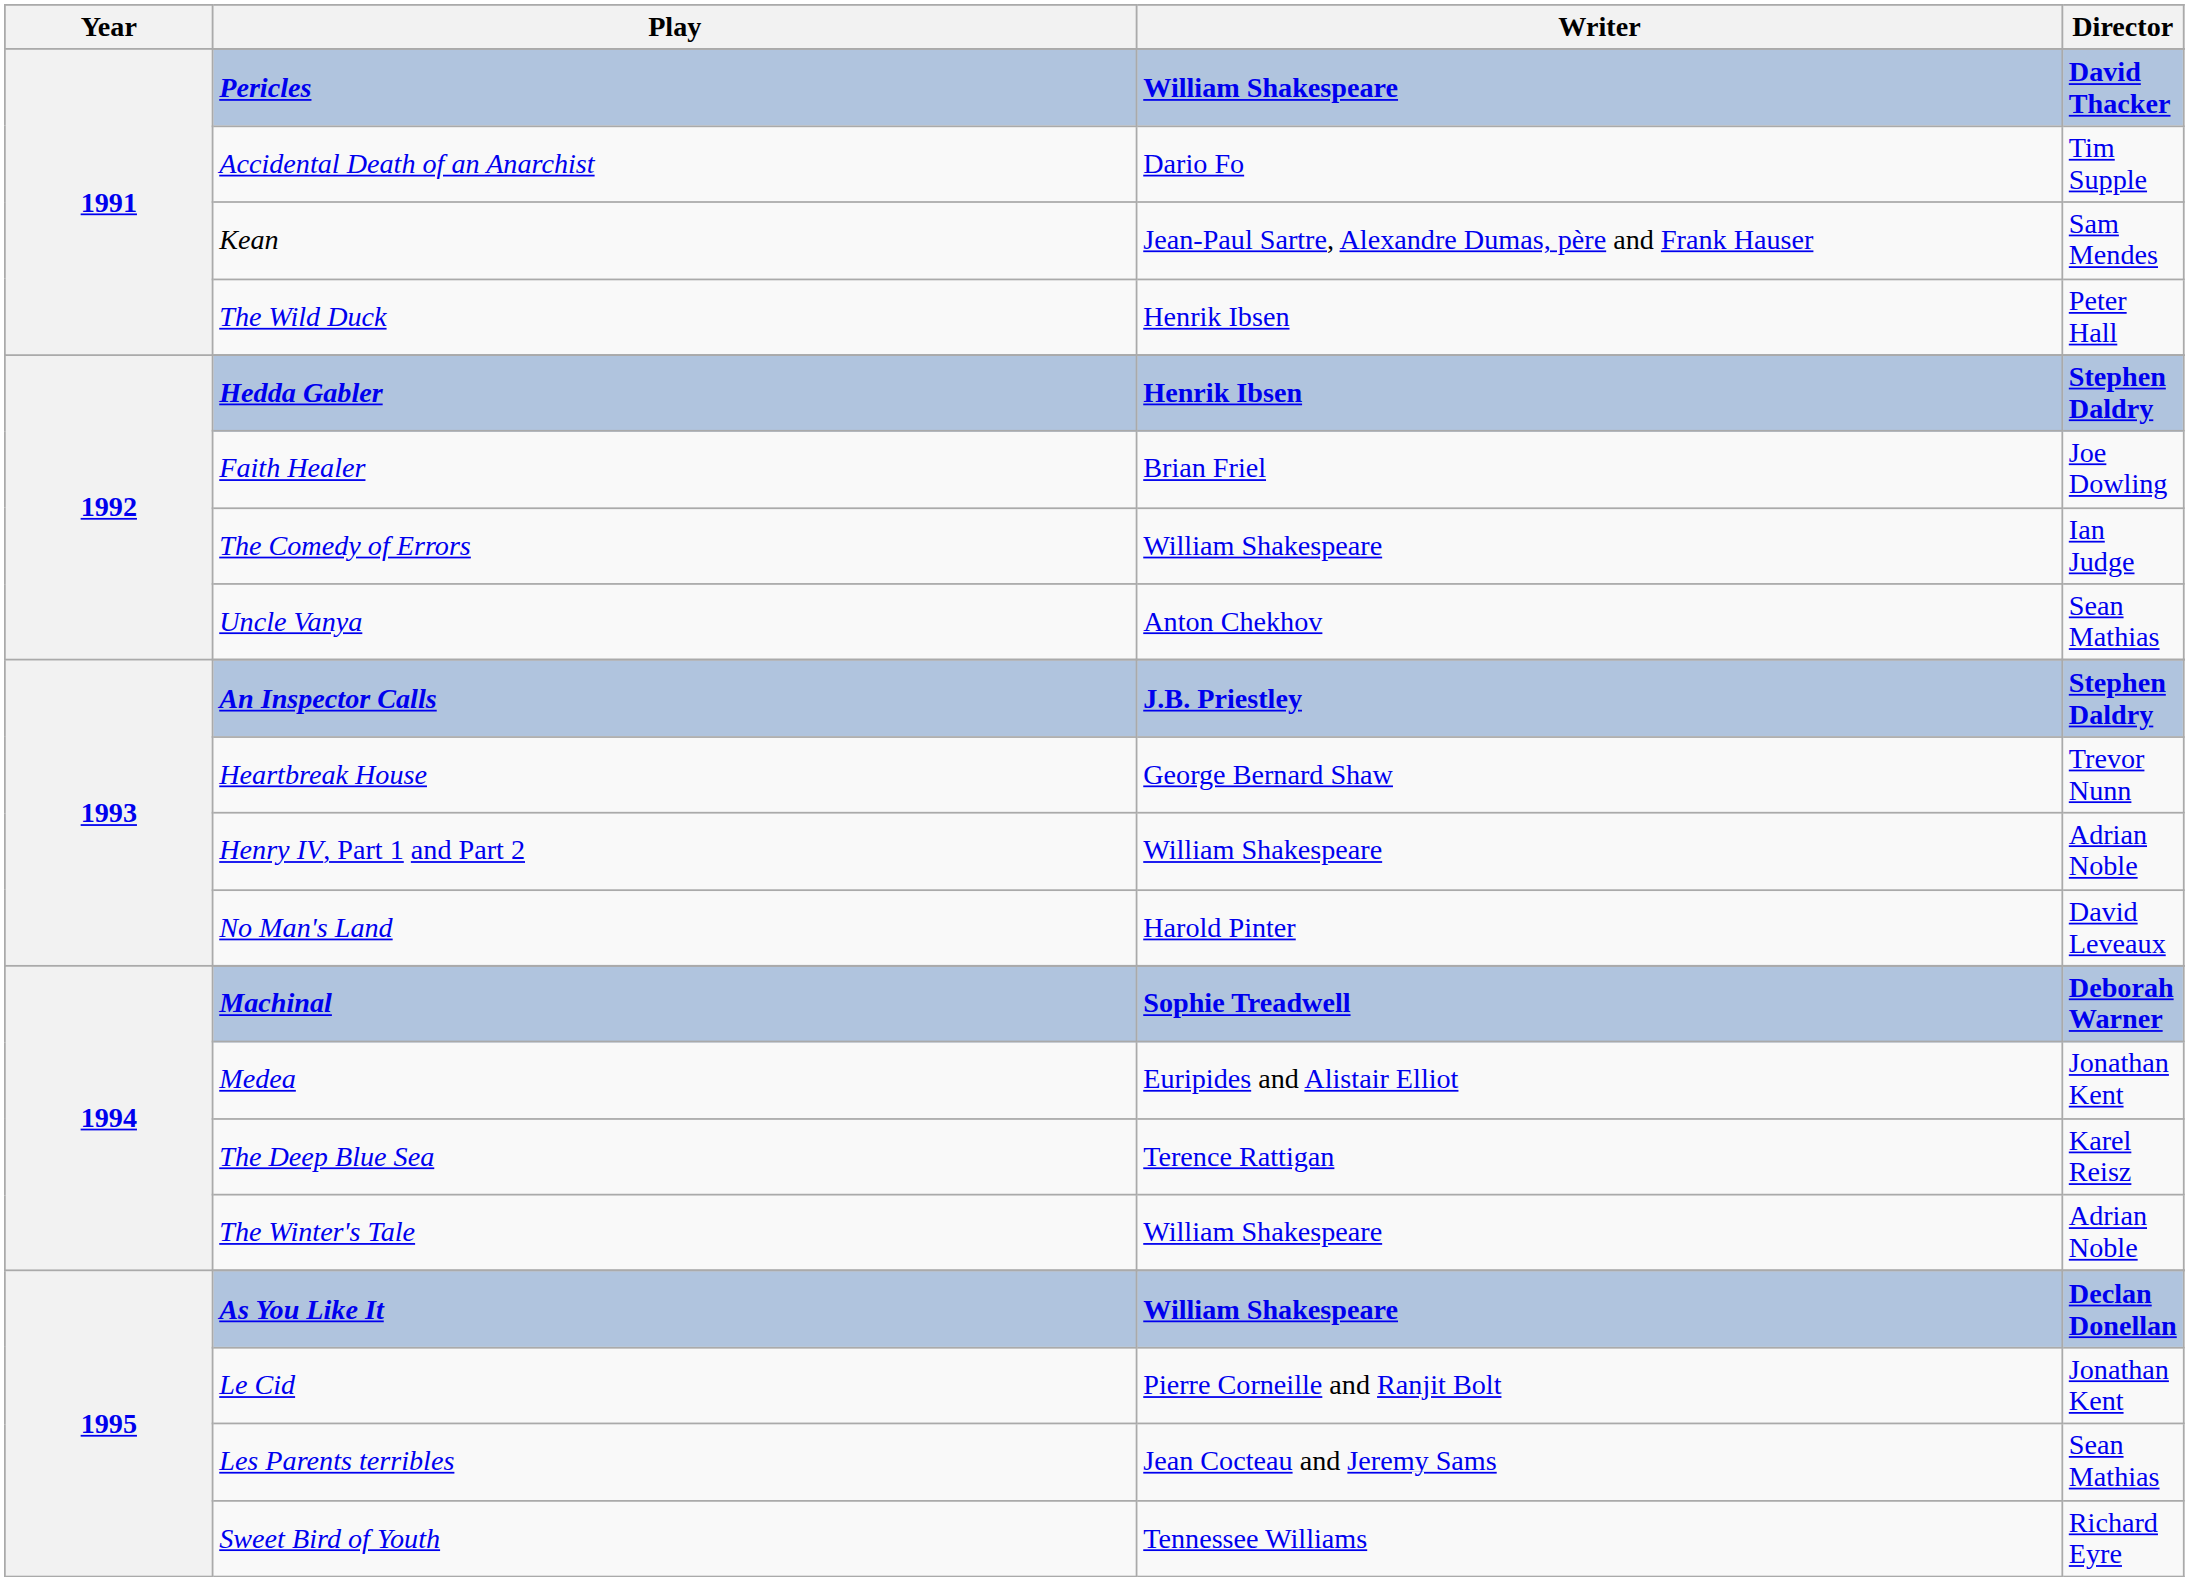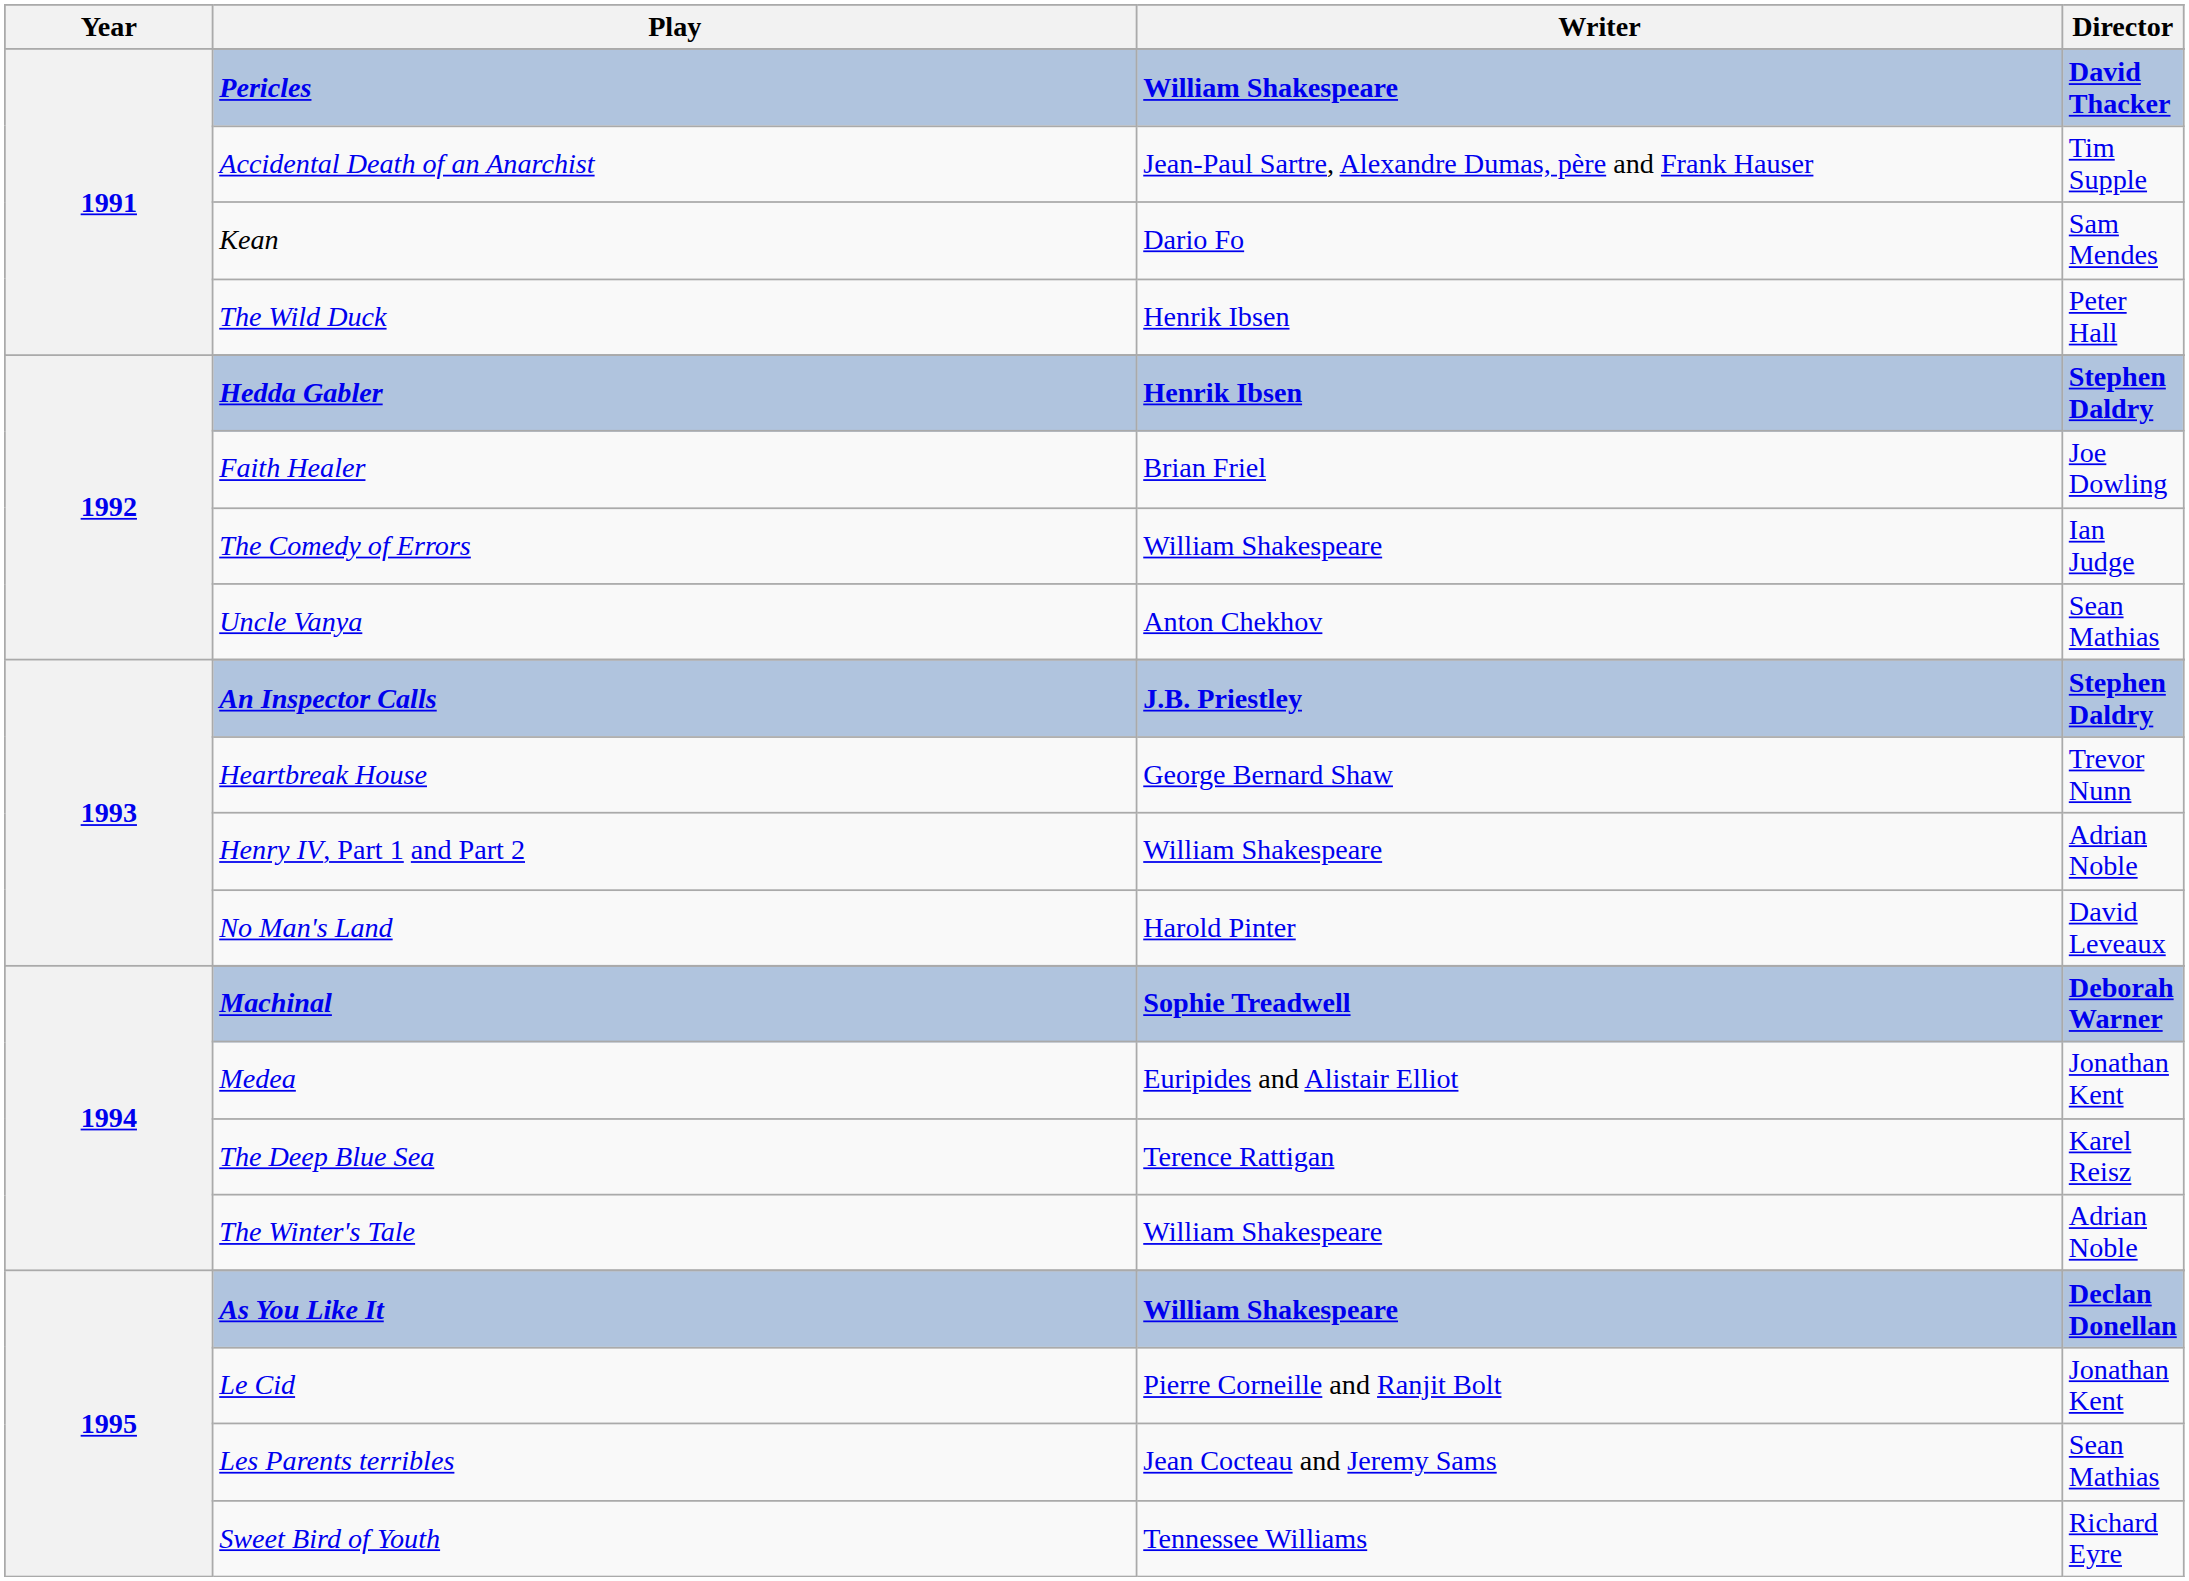(1194, 163) Dario Fo -> (1478, 163) Jean-Paul Sartre, Alexandre Dumas, père and Frank Hauser
(1478, 240) Jean-Paul Sartre, Alexandre Dumas, père and Frank Hauser -> (1194, 240) Dario Fo
